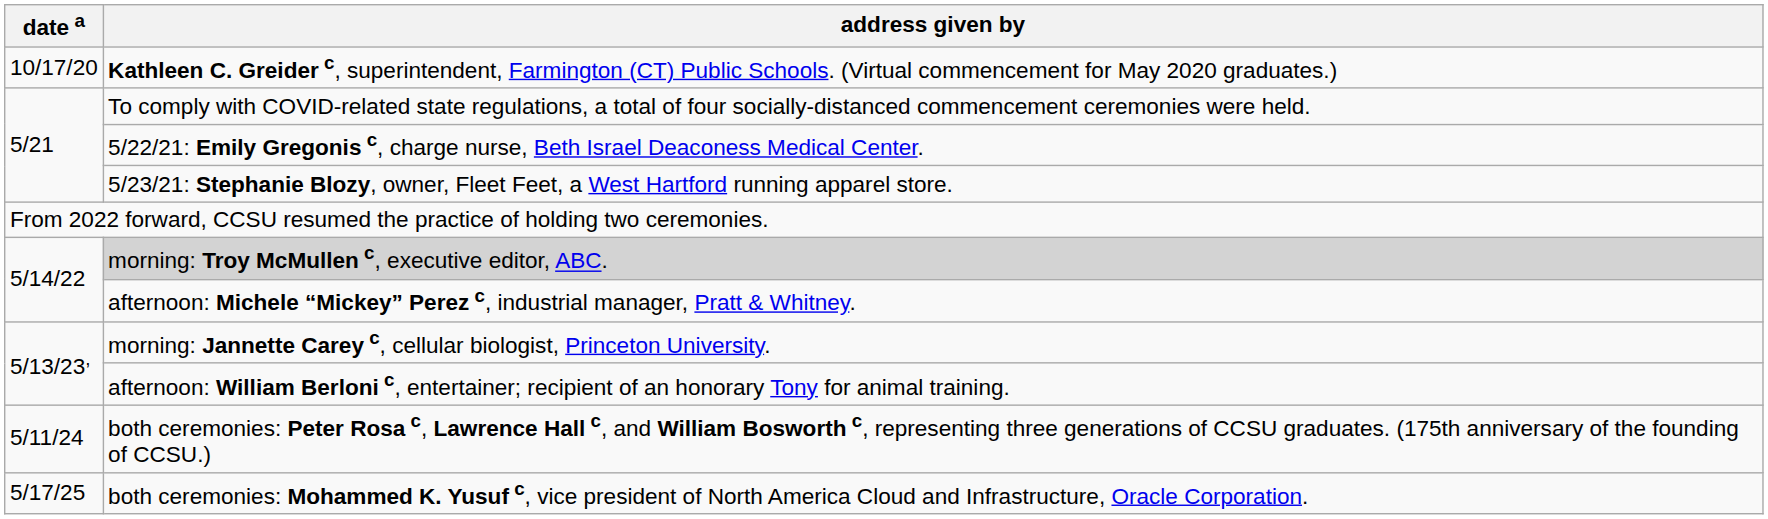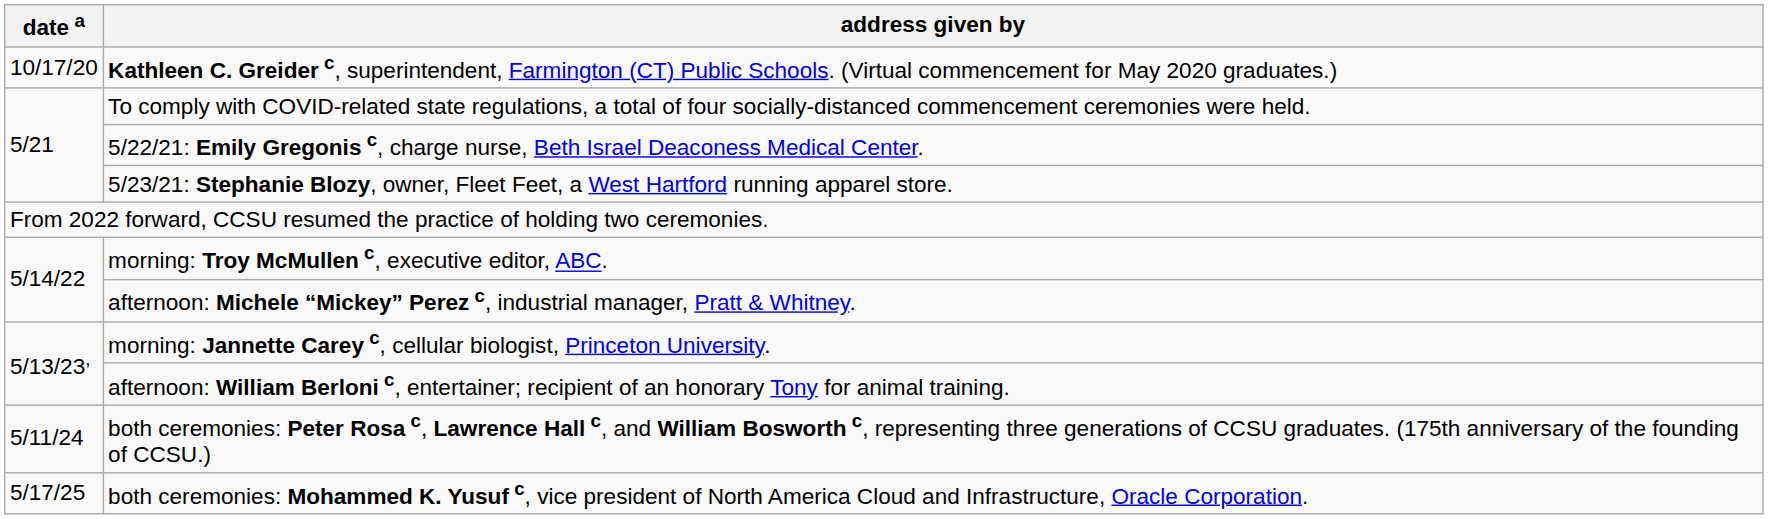(358, 258) lightgrey background -> (358, 258) no background
